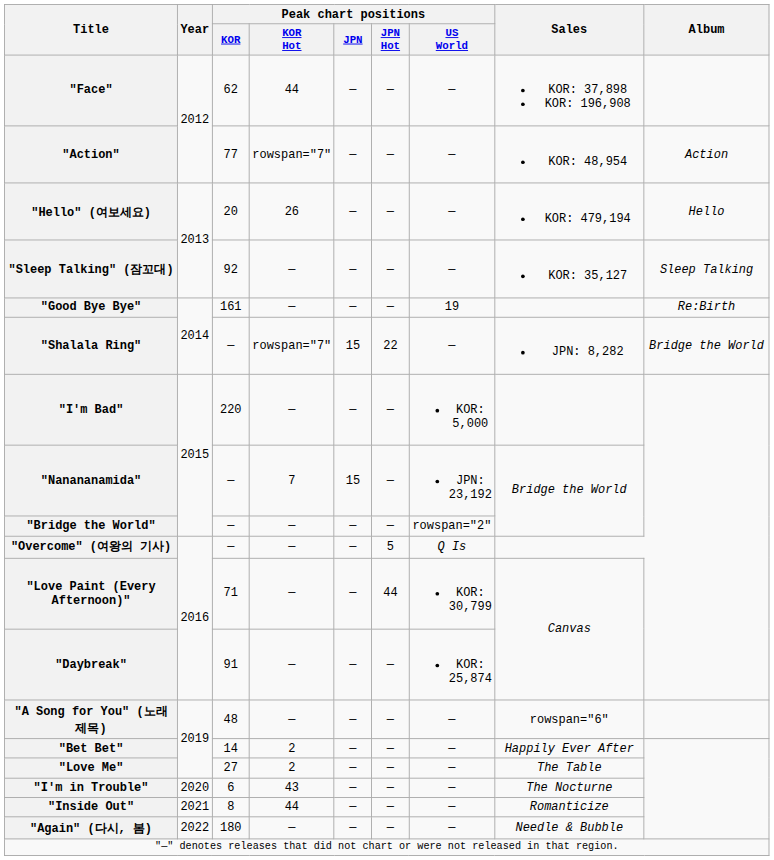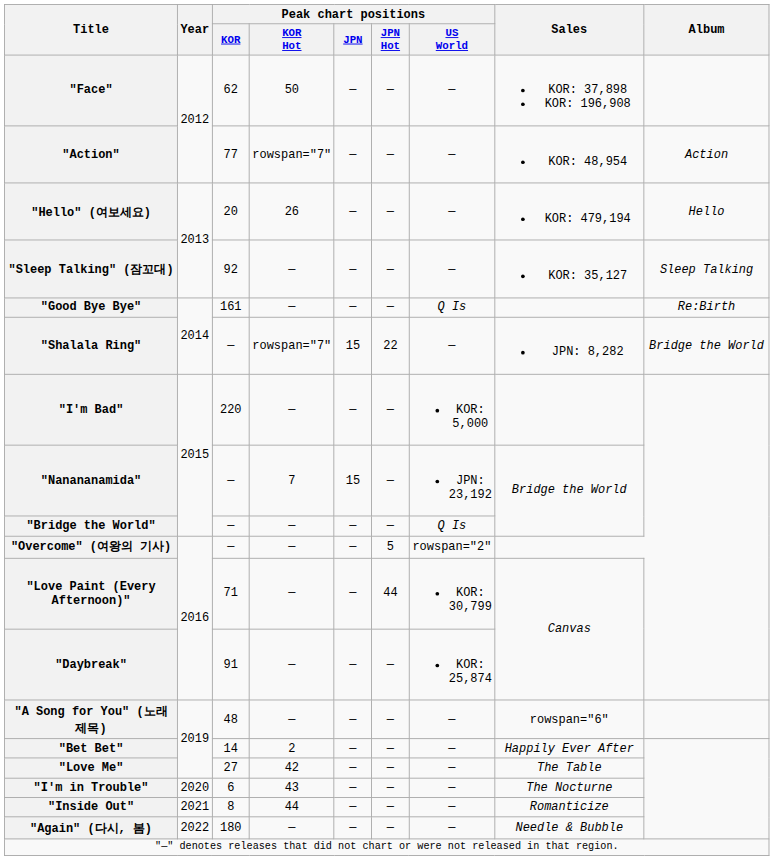(292, 90) 44 -> (292, 90) 50
(452, 307) 19 -> (452, 307) Q Is
(452, 526) rowspan="2" -> (452, 526) Q Is
(452, 547) Q Is -> (452, 547) rowspan="2"
(292, 768) 2 -> (292, 768) 42
